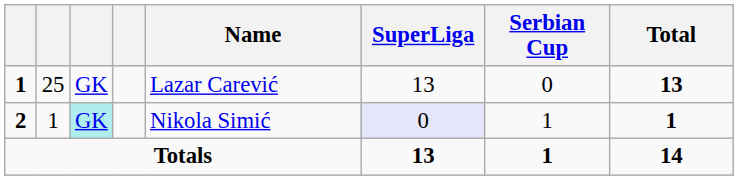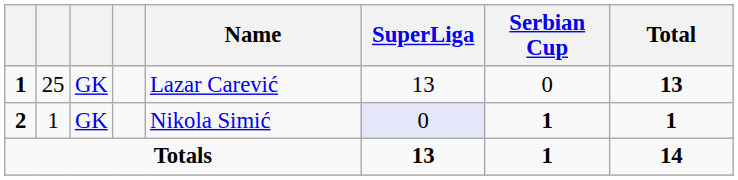(91, 120) paleturquoise background -> (91, 120) no background
(547, 120) normal -> (547, 120) bold
